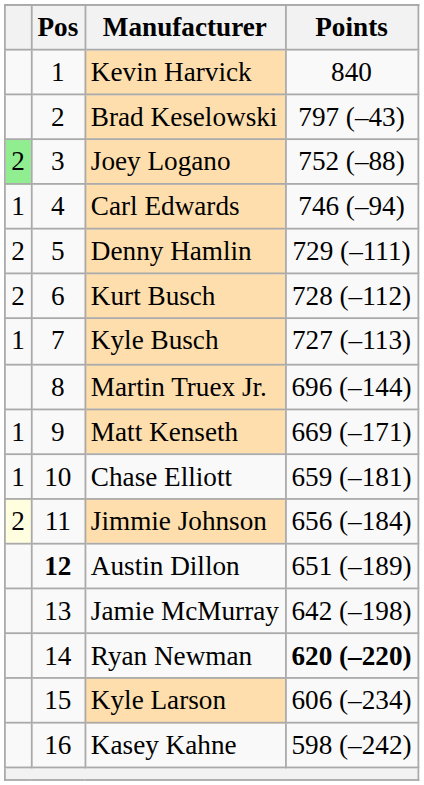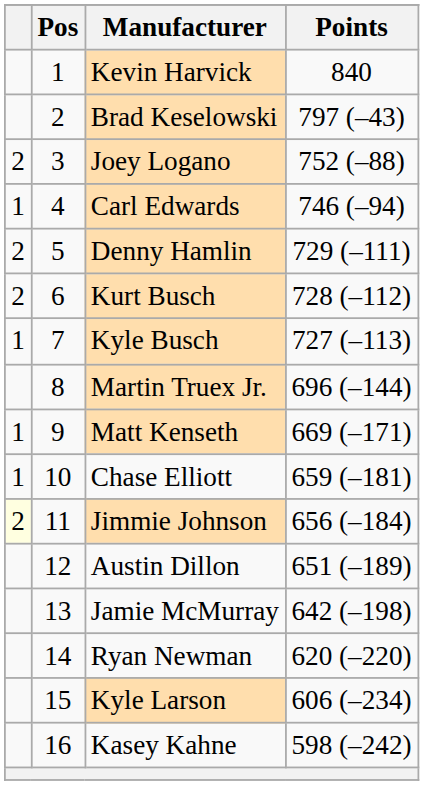(18, 161) lightgreen background -> (18, 161) no background
(58, 565) bold -> (58, 565) normal
(352, 655) bold -> (352, 655) normal
